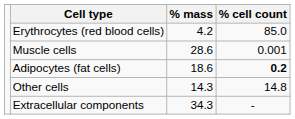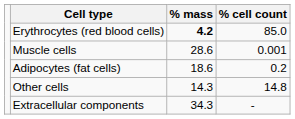(205, 32) normal -> (205, 32) bold
(279, 68) bold -> (279, 68) normal
